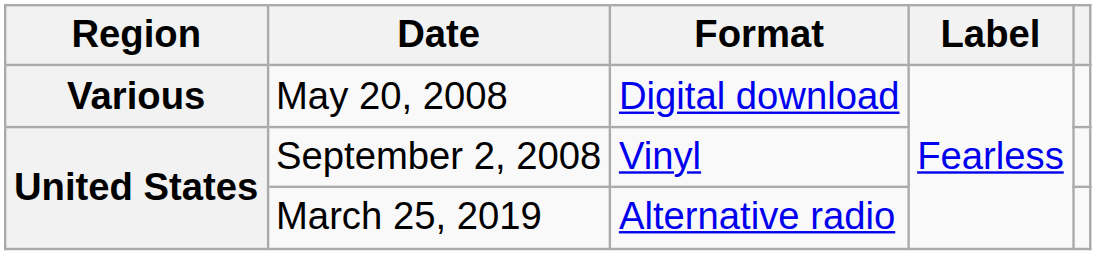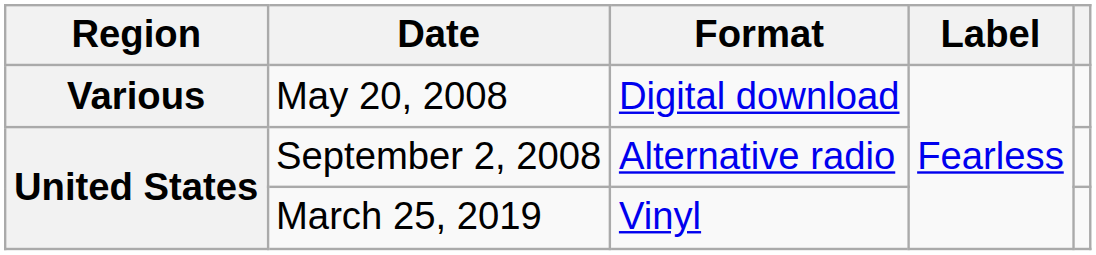(660, 156) Vinyl -> (757, 156) Alternative radio
(757, 216) Alternative radio -> (660, 216) Vinyl
